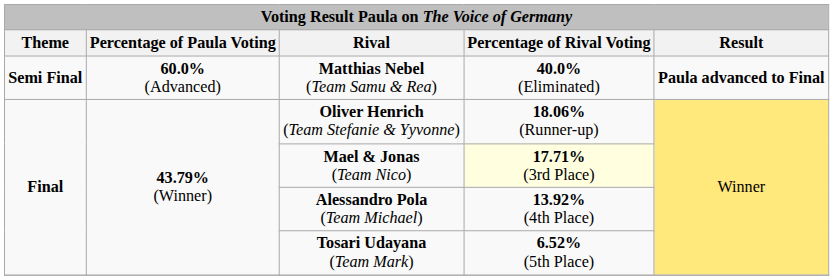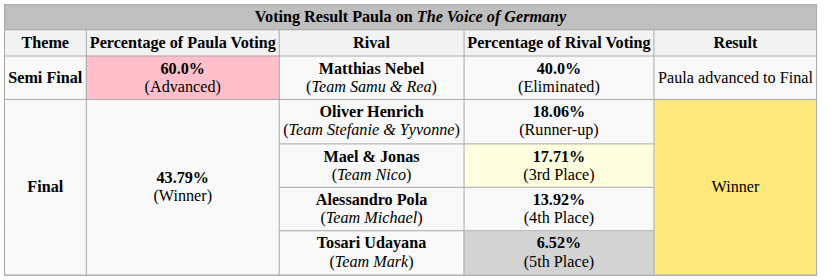(183, 77) no background -> (183, 77) pink background
(741, 77) bold -> (735, 77) normal
(559, 252) no background -> (559, 252) lightgrey background
